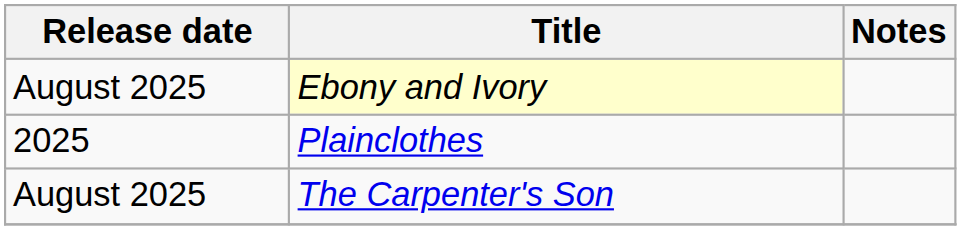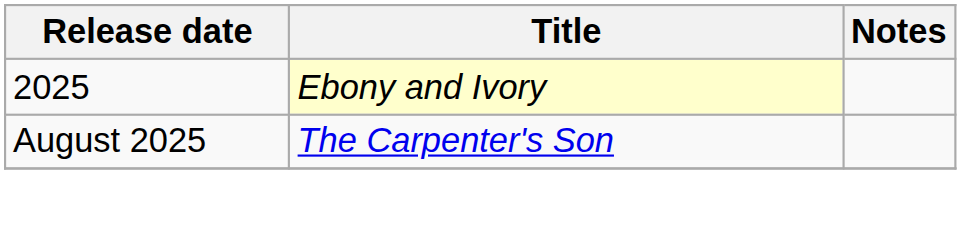(110, 86) August 2025 -> (51, 86) 2025
- row: (390, 140)
